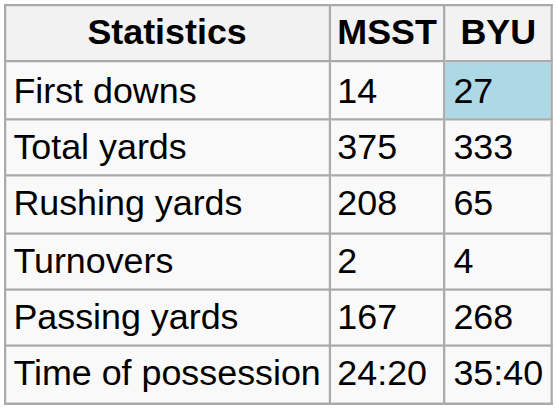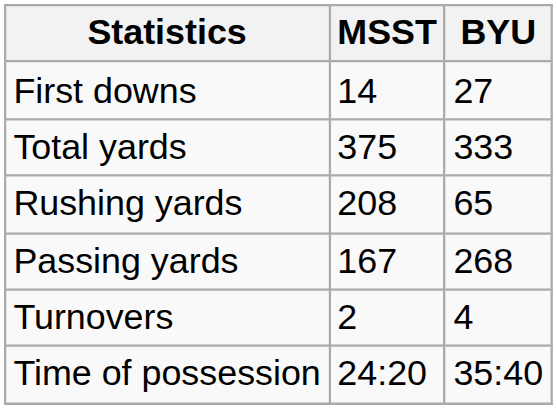(473, 89) lightblue background -> (473, 89) no background
rows swapped: (126, 317) <-> (93, 260)
